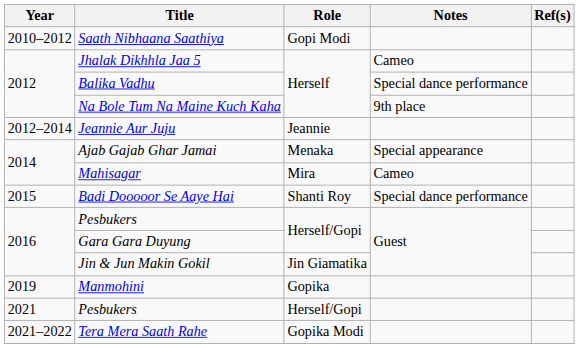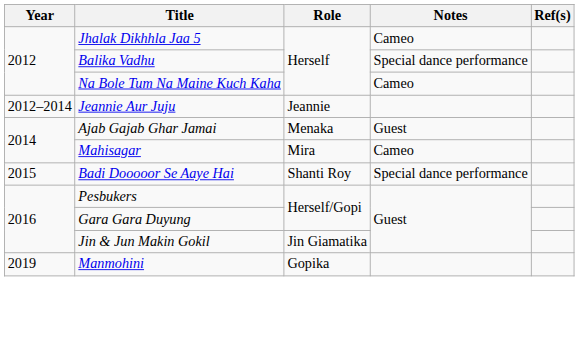- row: (40, 38)
(399, 106) 9th place -> (394, 83) Cameo
(428, 151) Special appearance -> (390, 128) Guest
- row: (22, 309)
- row: (40, 331)
